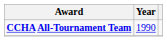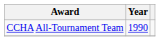(69, 28) bold -> (65, 28) normal
